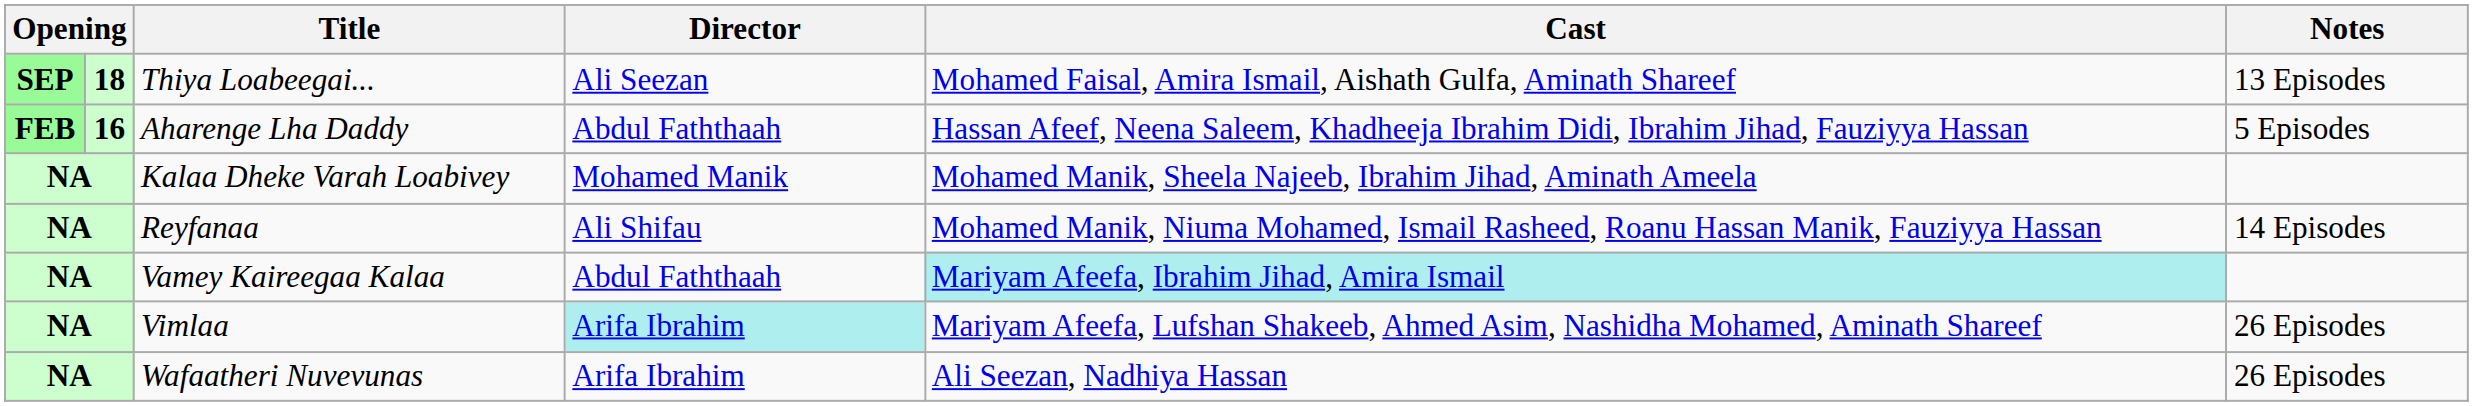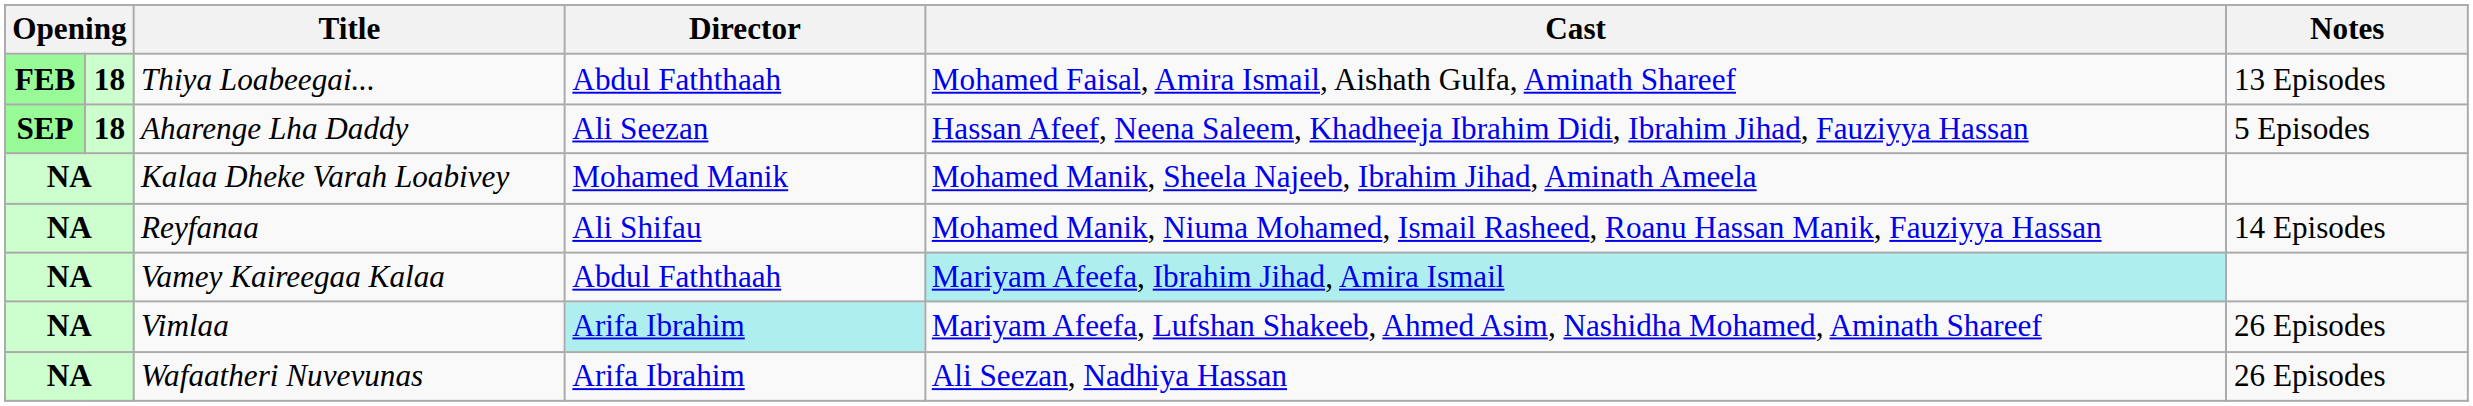(45, 78) SEP -> (45, 78) FEB
(640, 78) Ali Seezan -> (677, 78) Abdul Faththaah
(45, 128) FEB -> (45, 128) SEP
(109, 128) 16 -> (109, 128) 18
(677, 128) Abdul Faththaah -> (640, 128) Ali Seezan
